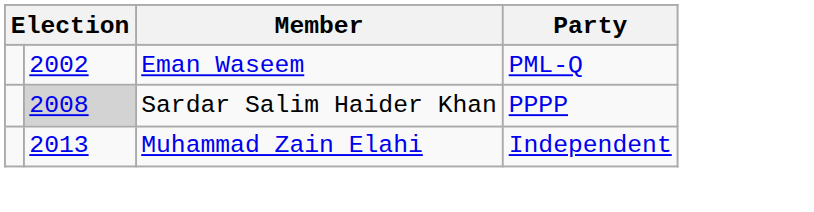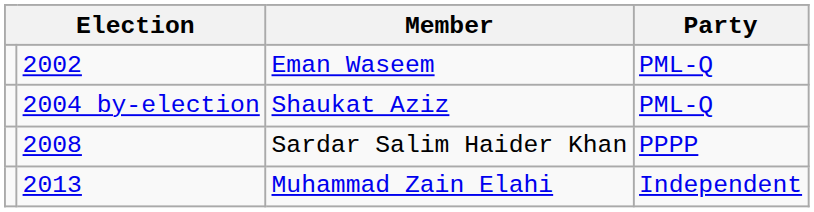+ row: (360, 106)
(59, 106) lightgrey background -> (52, 146) no background
